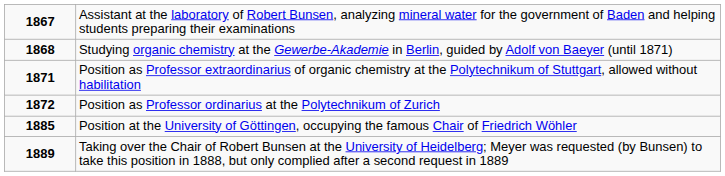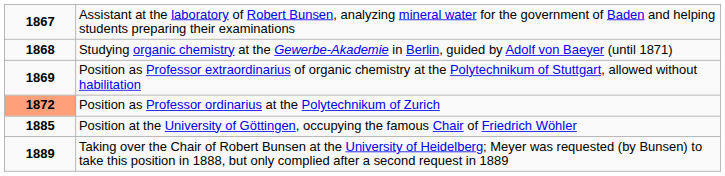(40, 77) 1871 -> (40, 77) 1869
(40, 105) no background -> (40, 105) lightsalmon background
